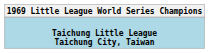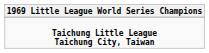(105, 37) lightblue background -> (105, 37) no background
